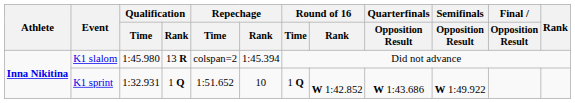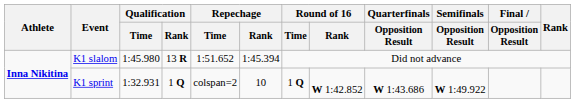(215, 59) colspan=2 -> (215, 59) 1:51.652
(215, 83) 1:51.652 -> (215, 83) colspan=2
